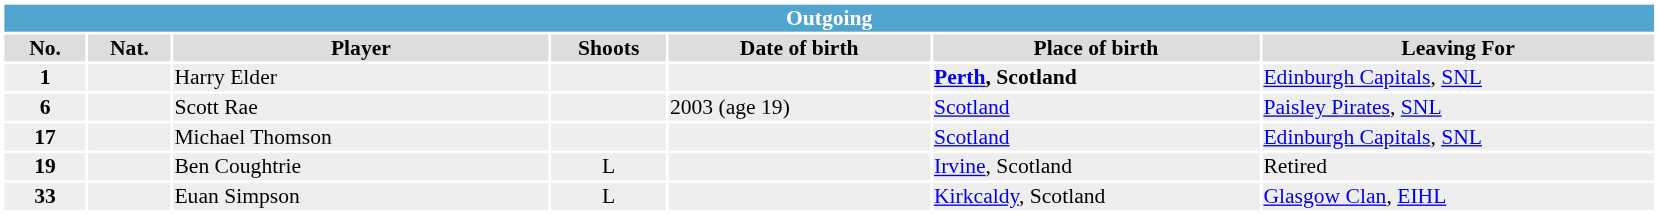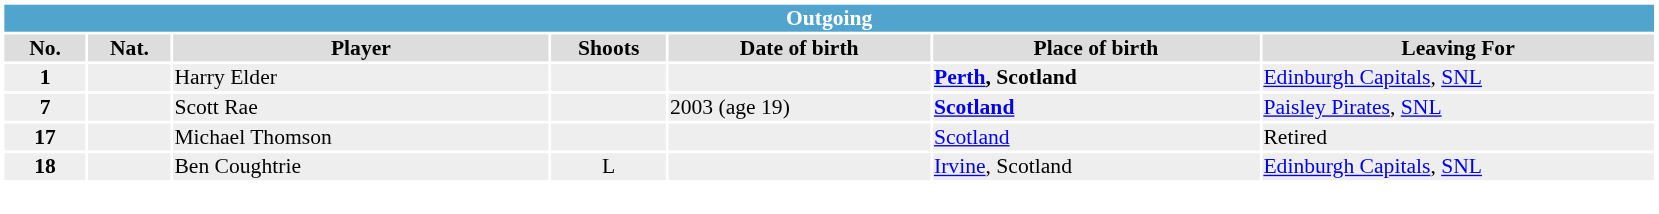(45, 107) 6 -> (45, 107) 7
(972, 107) normal -> (974, 107) bold
(1373, 136) Edinburgh Capitals, SNL -> (1295, 136) Retired
(45, 166) 19 -> (45, 166) 18
(1295, 166) Retired -> (1373, 166) Edinburgh Capitals, SNL
- row: (237, 196)
